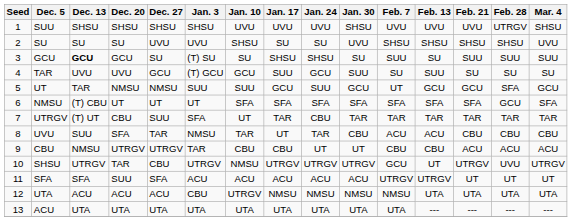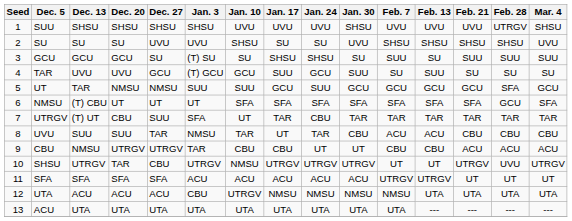(82, 58) bold -> (82, 58) normal
(396, 88) UT -> (396, 88) GCU
(120, 133) SFA -> (121, 133) SUU
(396, 164) GCU -> (396, 164) UT
(121, 179) SUU -> (120, 179) SFA
